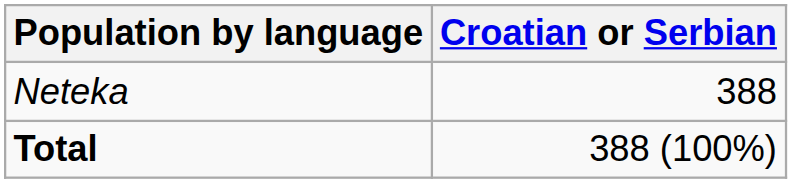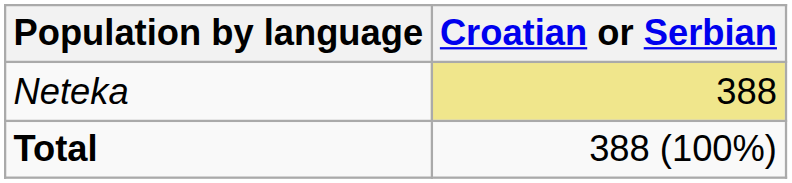(747, 90) no background -> (747, 90) khaki background
